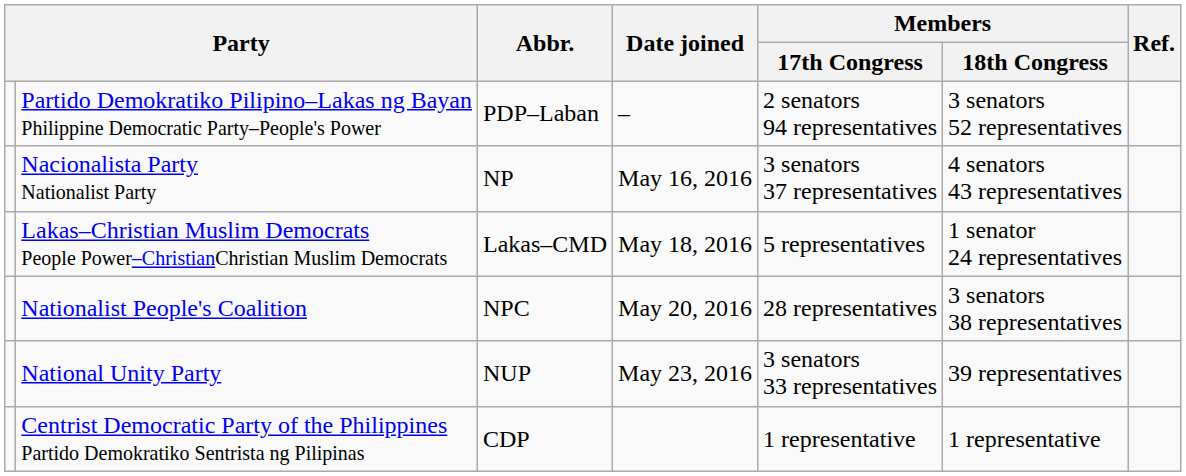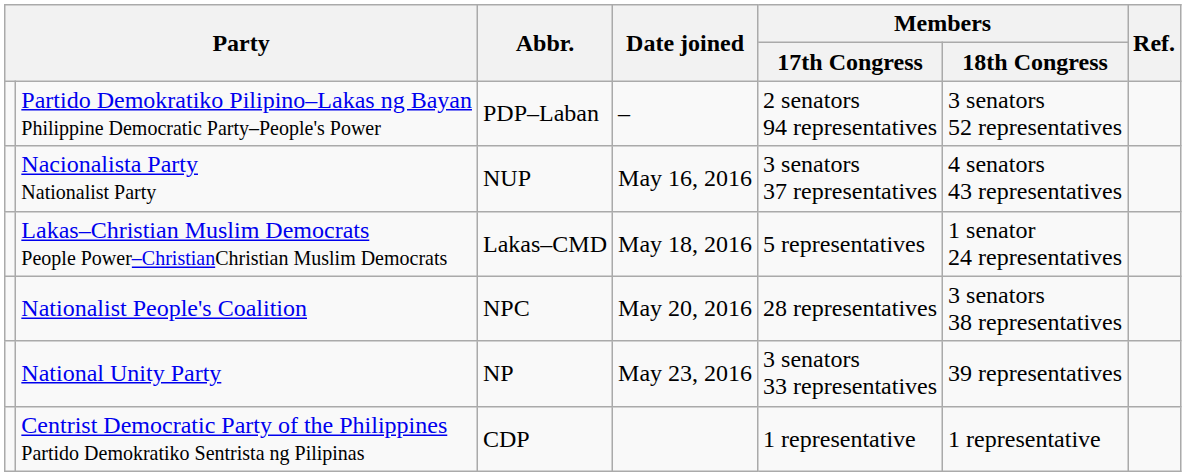(498, 178) NP -> (507, 178) NUP
(507, 373) NUP -> (498, 373) NP
